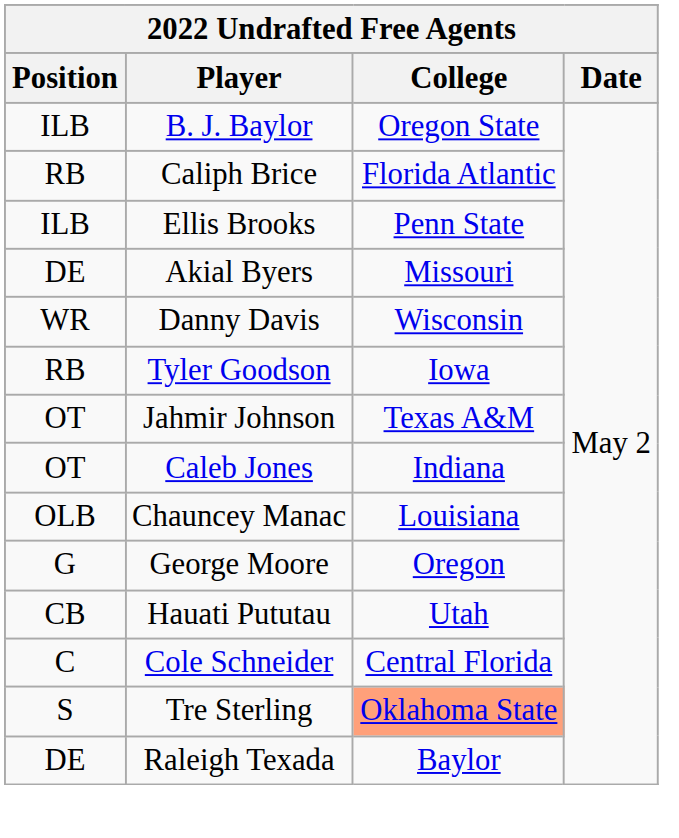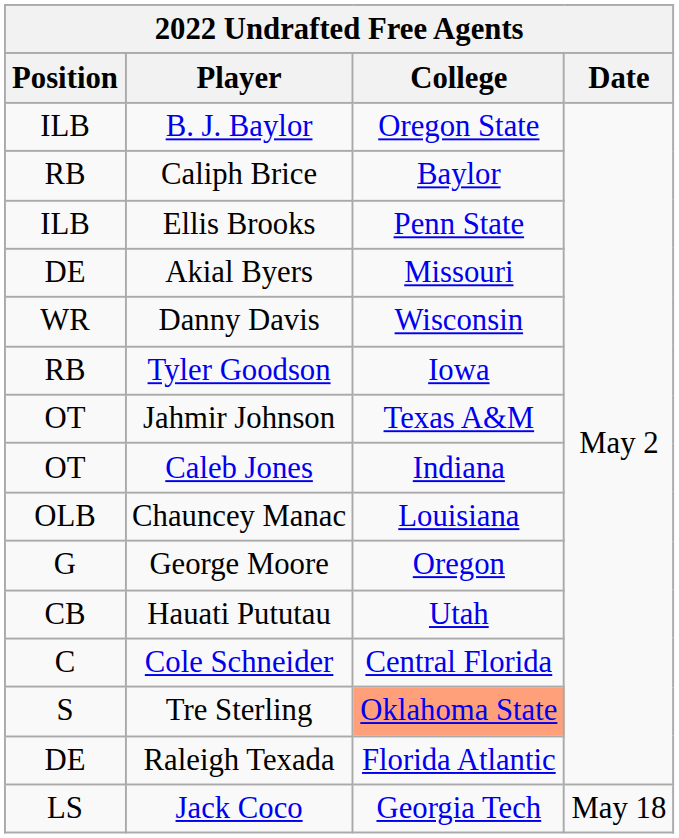(459, 175) Florida Atlantic -> (459, 175) Baylor
(459, 759) Baylor -> (459, 759) Florida Atlantic
+ row: (239, 808)
